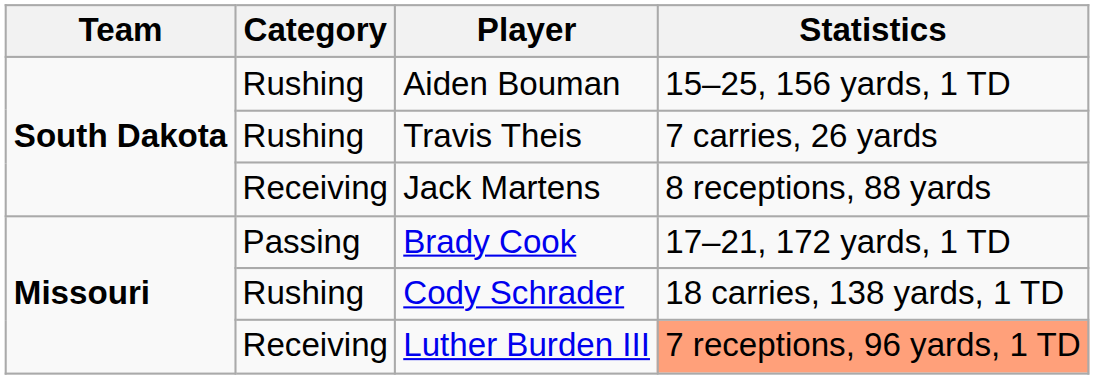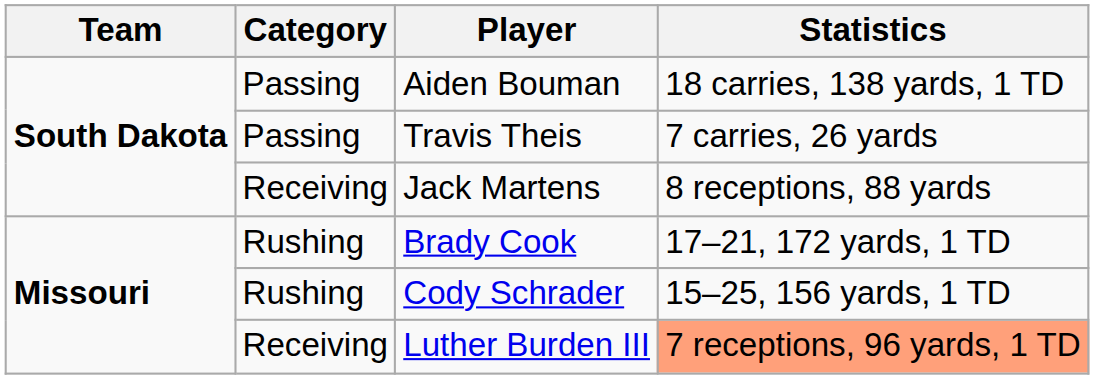(303, 83) Rushing -> (301, 83) Passing
(838, 83) 15–25, 156 yards, 1 TD -> (865, 83) 18 carries, 138 yards, 1 TD
(303, 135) Rushing -> (301, 135) Passing
(301, 240) Passing -> (303, 240) Rushing
(865, 293) 18 carries, 138 yards, 1 TD -> (838, 293) 15–25, 156 yards, 1 TD
